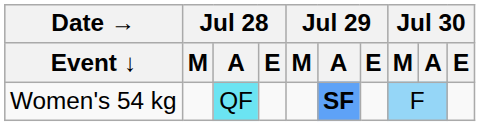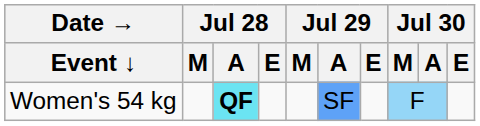(236, 100) normal -> (236, 100) bold
(339, 100) bold -> (339, 100) normal
